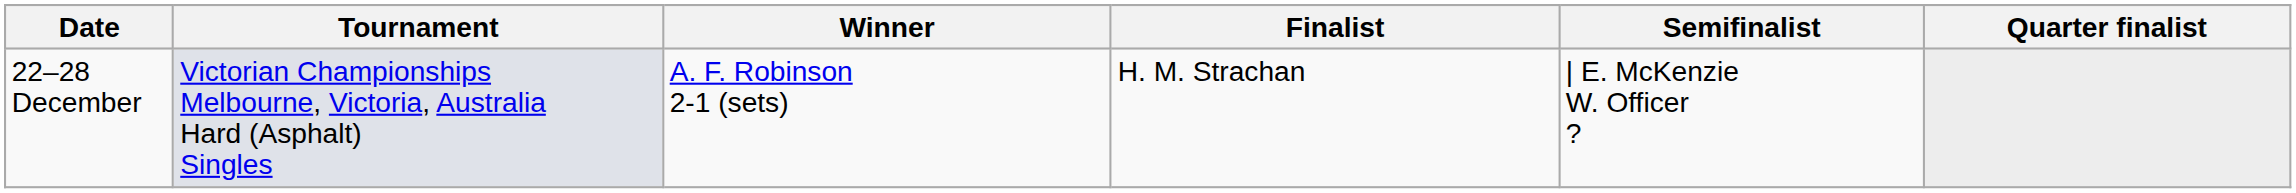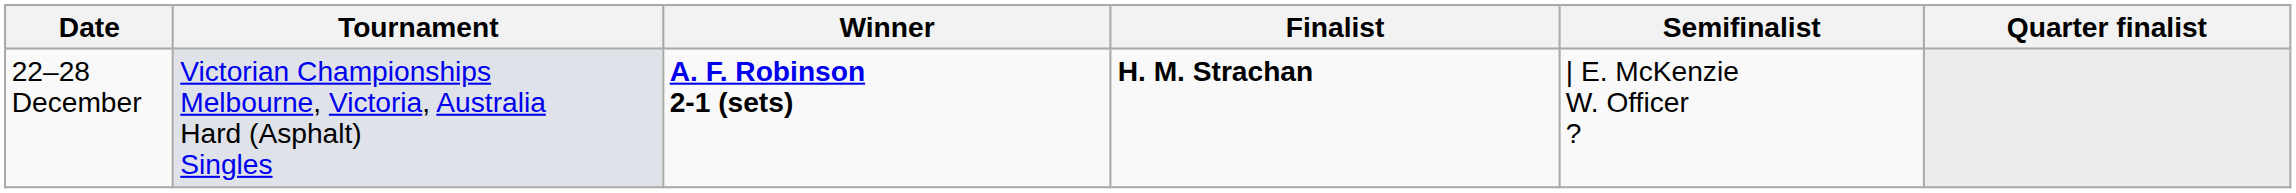(761, 87) normal -> (767, 87) bold
(1212, 71) normal -> (1215, 71) bold
